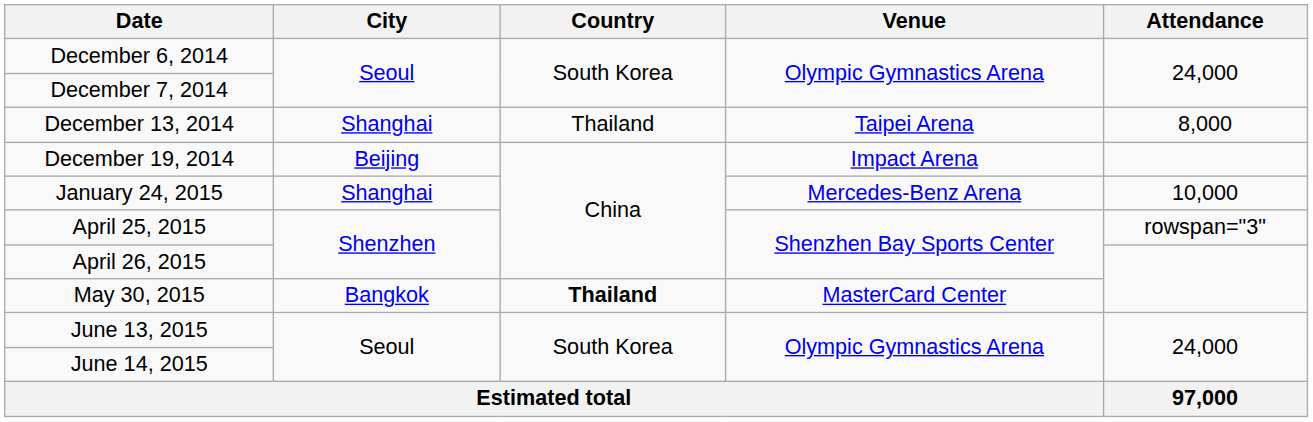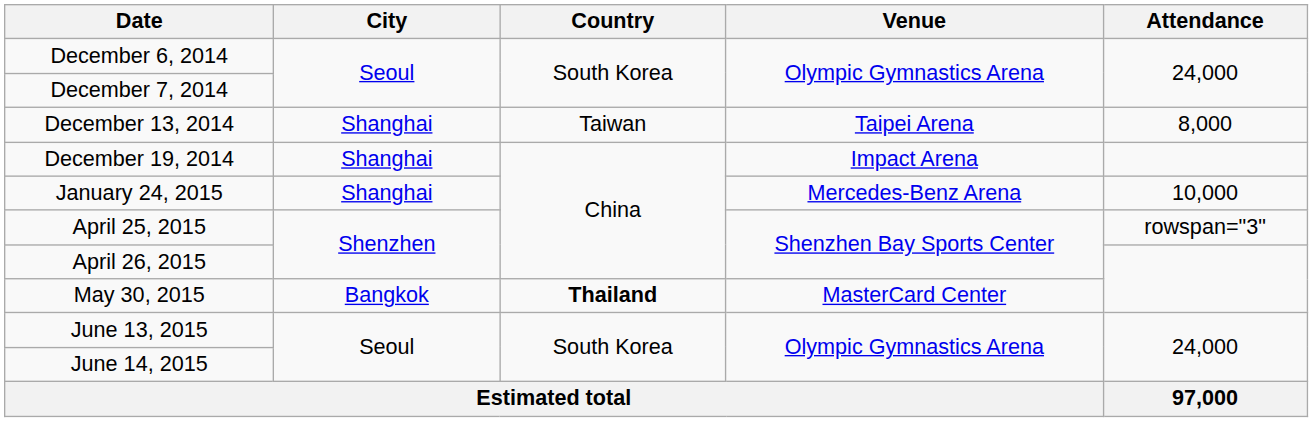(613, 124) Thailand -> (613, 124) Taiwan
(387, 158) Beijing -> (387, 158) Shanghai
